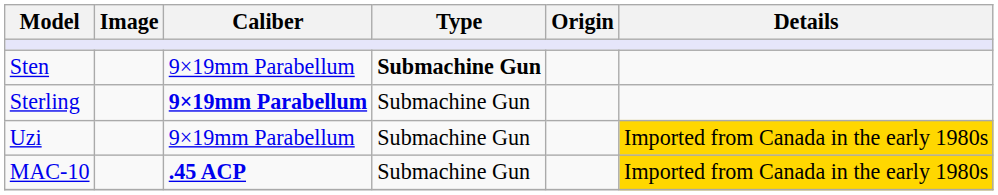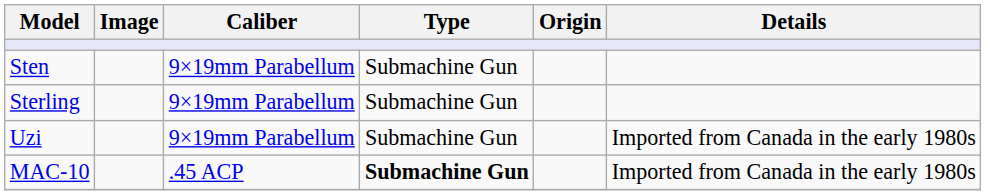(459, 67) bold -> (441, 67) normal
(268, 102) bold -> (262, 102) normal
(806, 137) gold background -> (794, 137) no background
(207, 172) bold -> (206, 172) normal
(454, 172) normal -> (447, 172) bold
(806, 172) gold background -> (794, 172) no background
